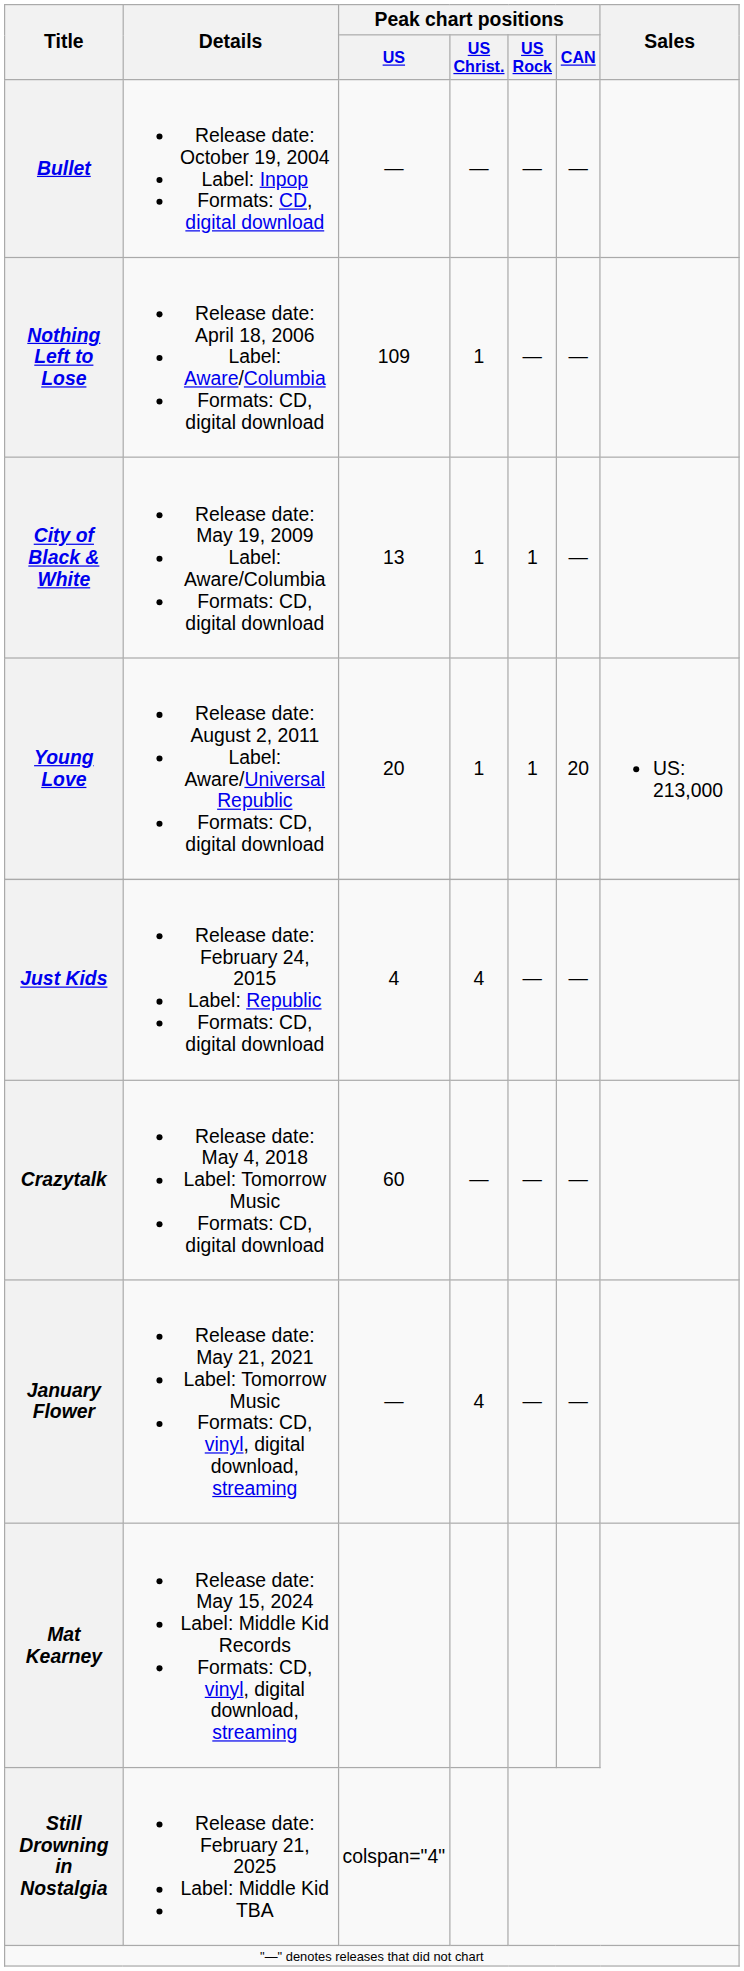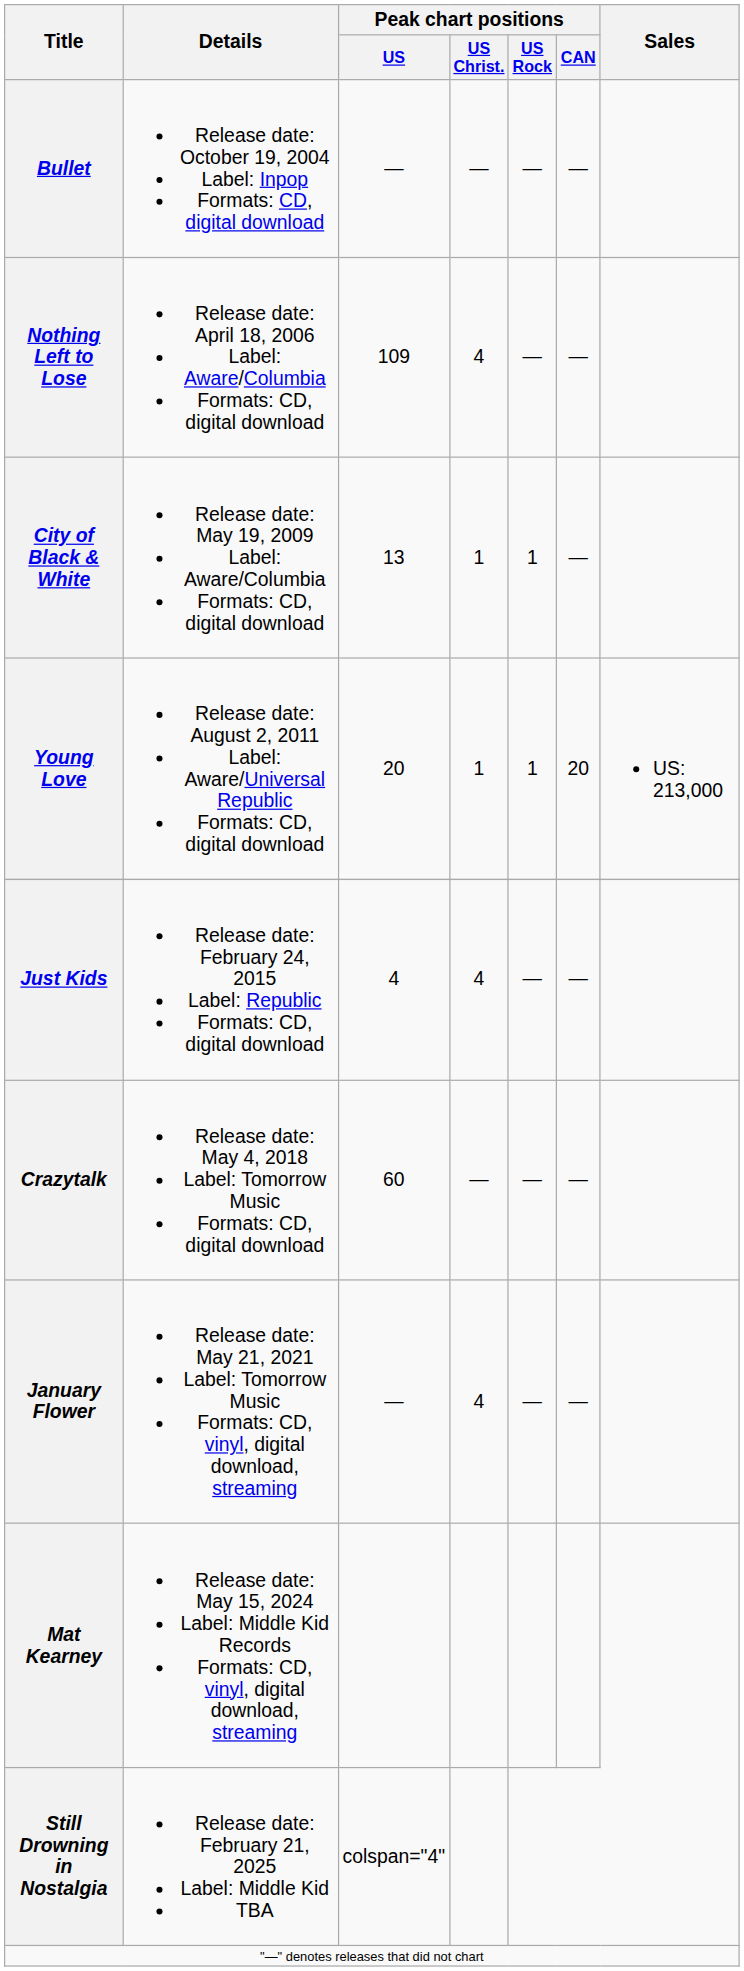(479, 357) 1 -> (479, 357) 4
